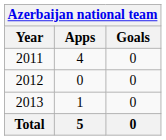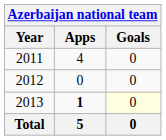(80, 102) normal -> (80, 102) bold
(133, 102) no background -> (133, 102) lightyellow background
